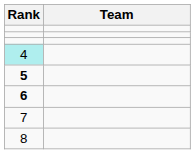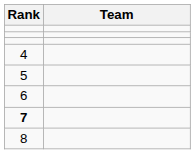(24, 54) paleturquoise background -> (24, 54) no background
(24, 75) bold -> (24, 75) normal
(24, 96) bold -> (24, 96) normal
(24, 117) normal -> (24, 117) bold
